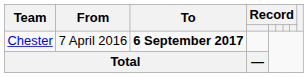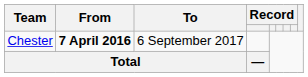(93, 41) normal -> (95, 41) bold
(188, 41) bold -> (190, 41) normal
